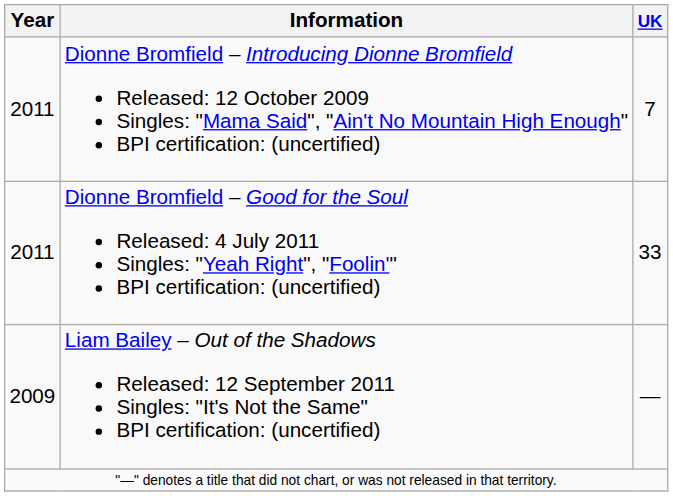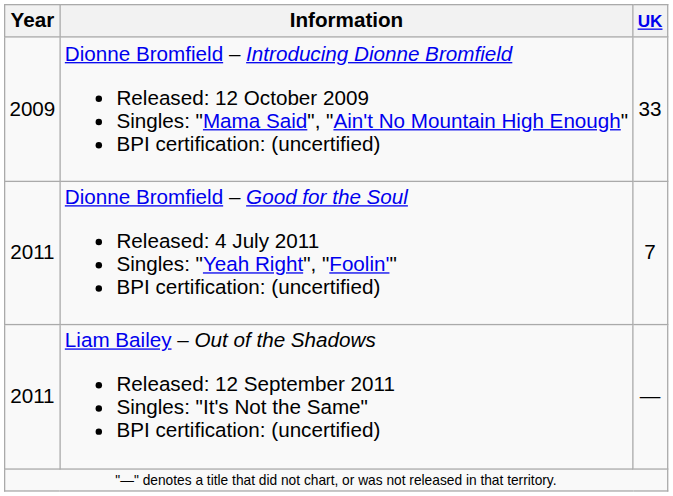(32, 109) 2011 -> (32, 109) 2009
(650, 109) 7 -> (650, 109) 33
(650, 252) 33 -> (650, 252) 7
(32, 396) 2009 -> (32, 396) 2011
